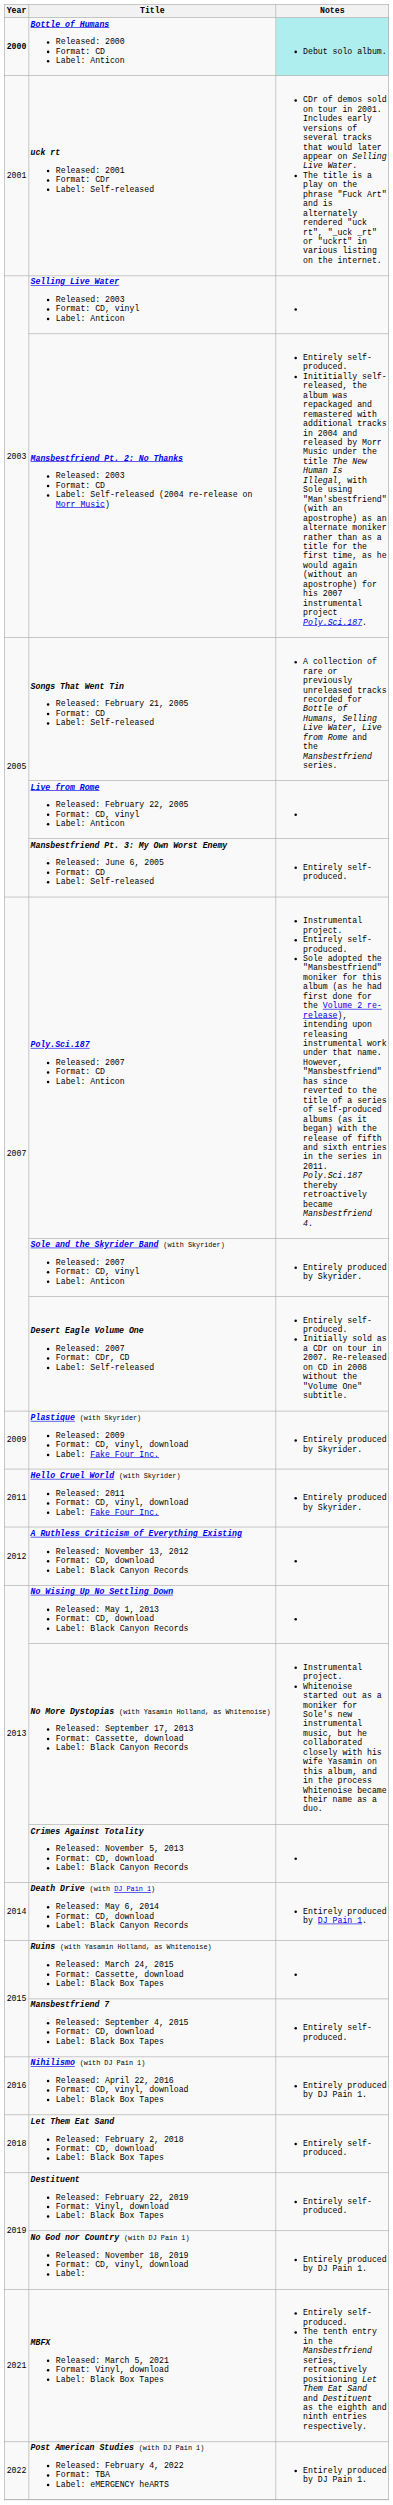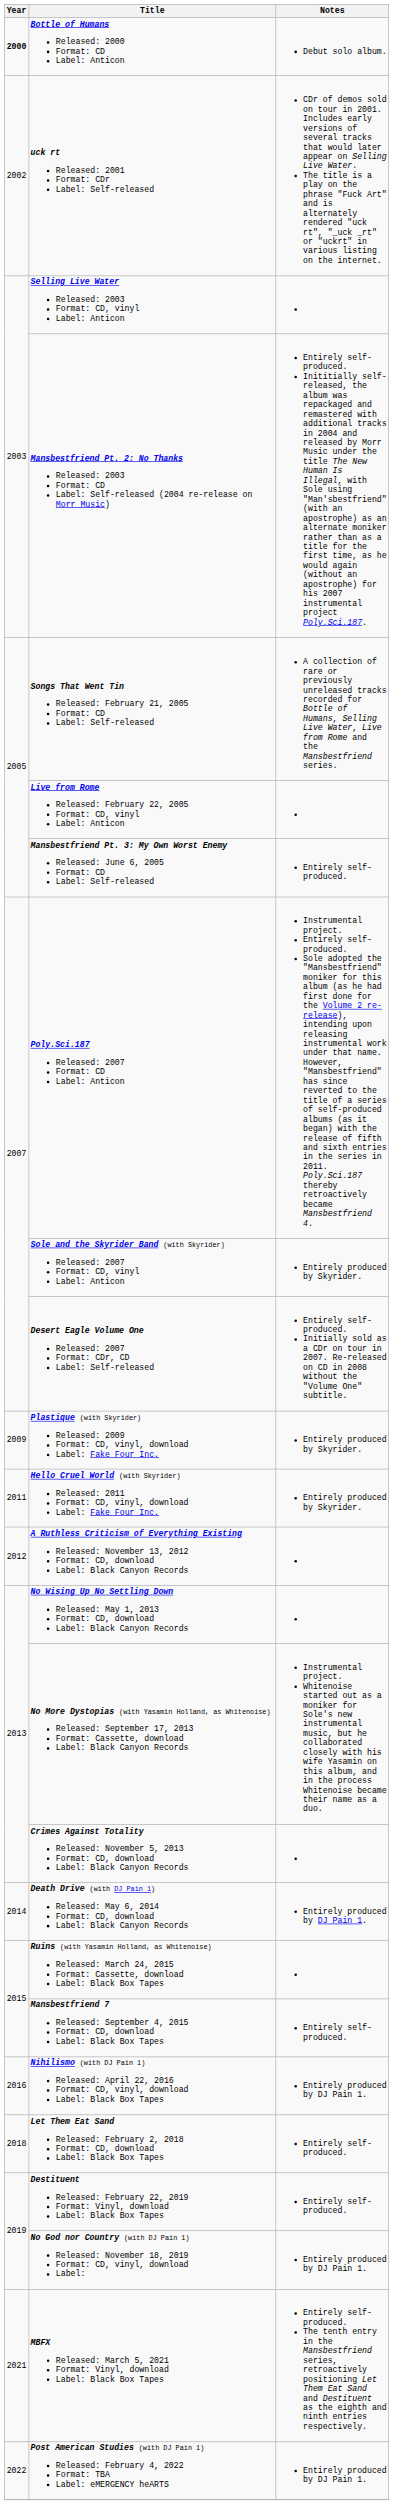(332, 51) paleturquoise background -> (332, 51) no background
(16, 176) 2001 -> (16, 176) 2002
